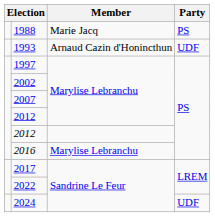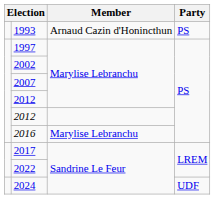- row: (25, 30)
(188, 47) UDF -> (183, 30) PS
